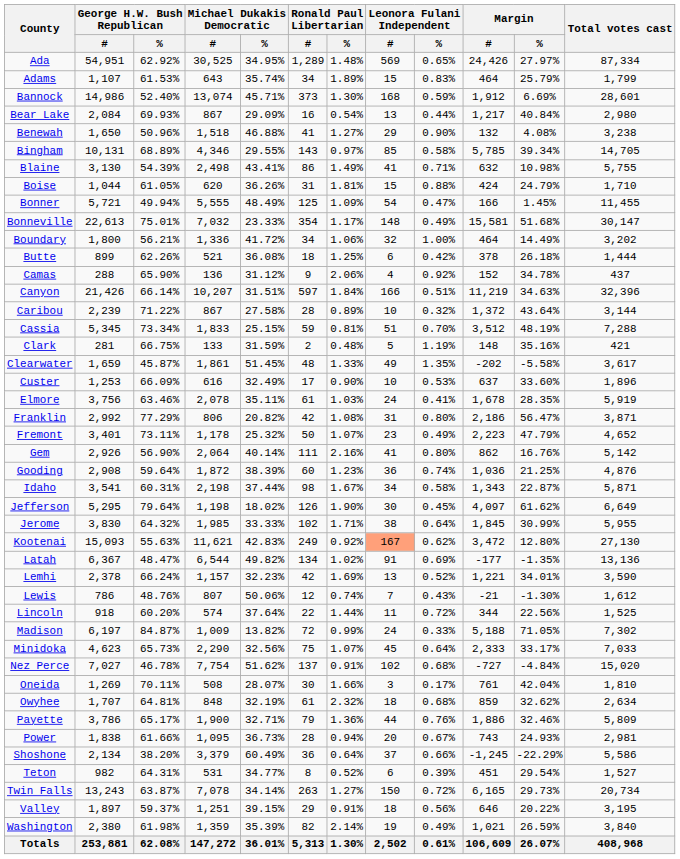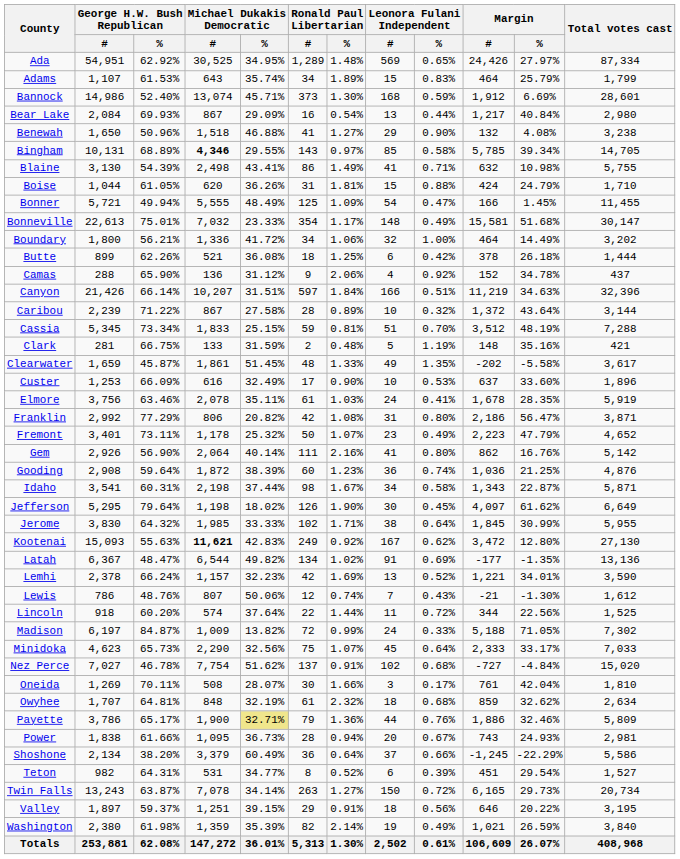(213, 151) normal -> (213, 151) bold
(213, 542) normal -> (213, 542) bold
(390, 542) lightsalmon background -> (390, 542) no background
(265, 720) no background -> (265, 720) khaki background
